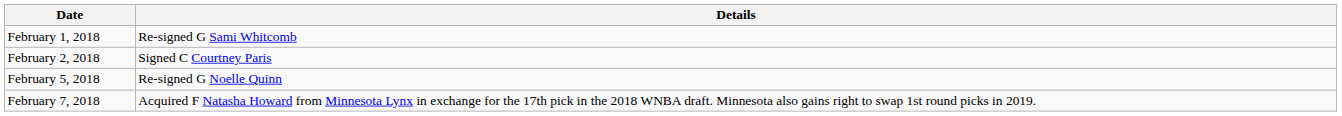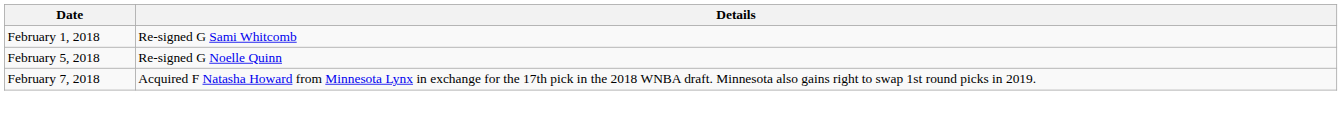- row: (54, 57)
